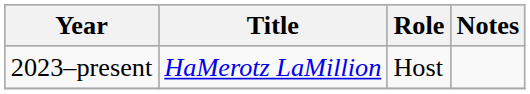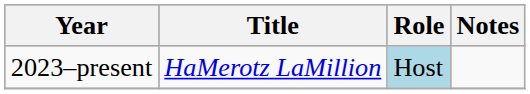(418, 66) no background -> (418, 66) lightblue background
